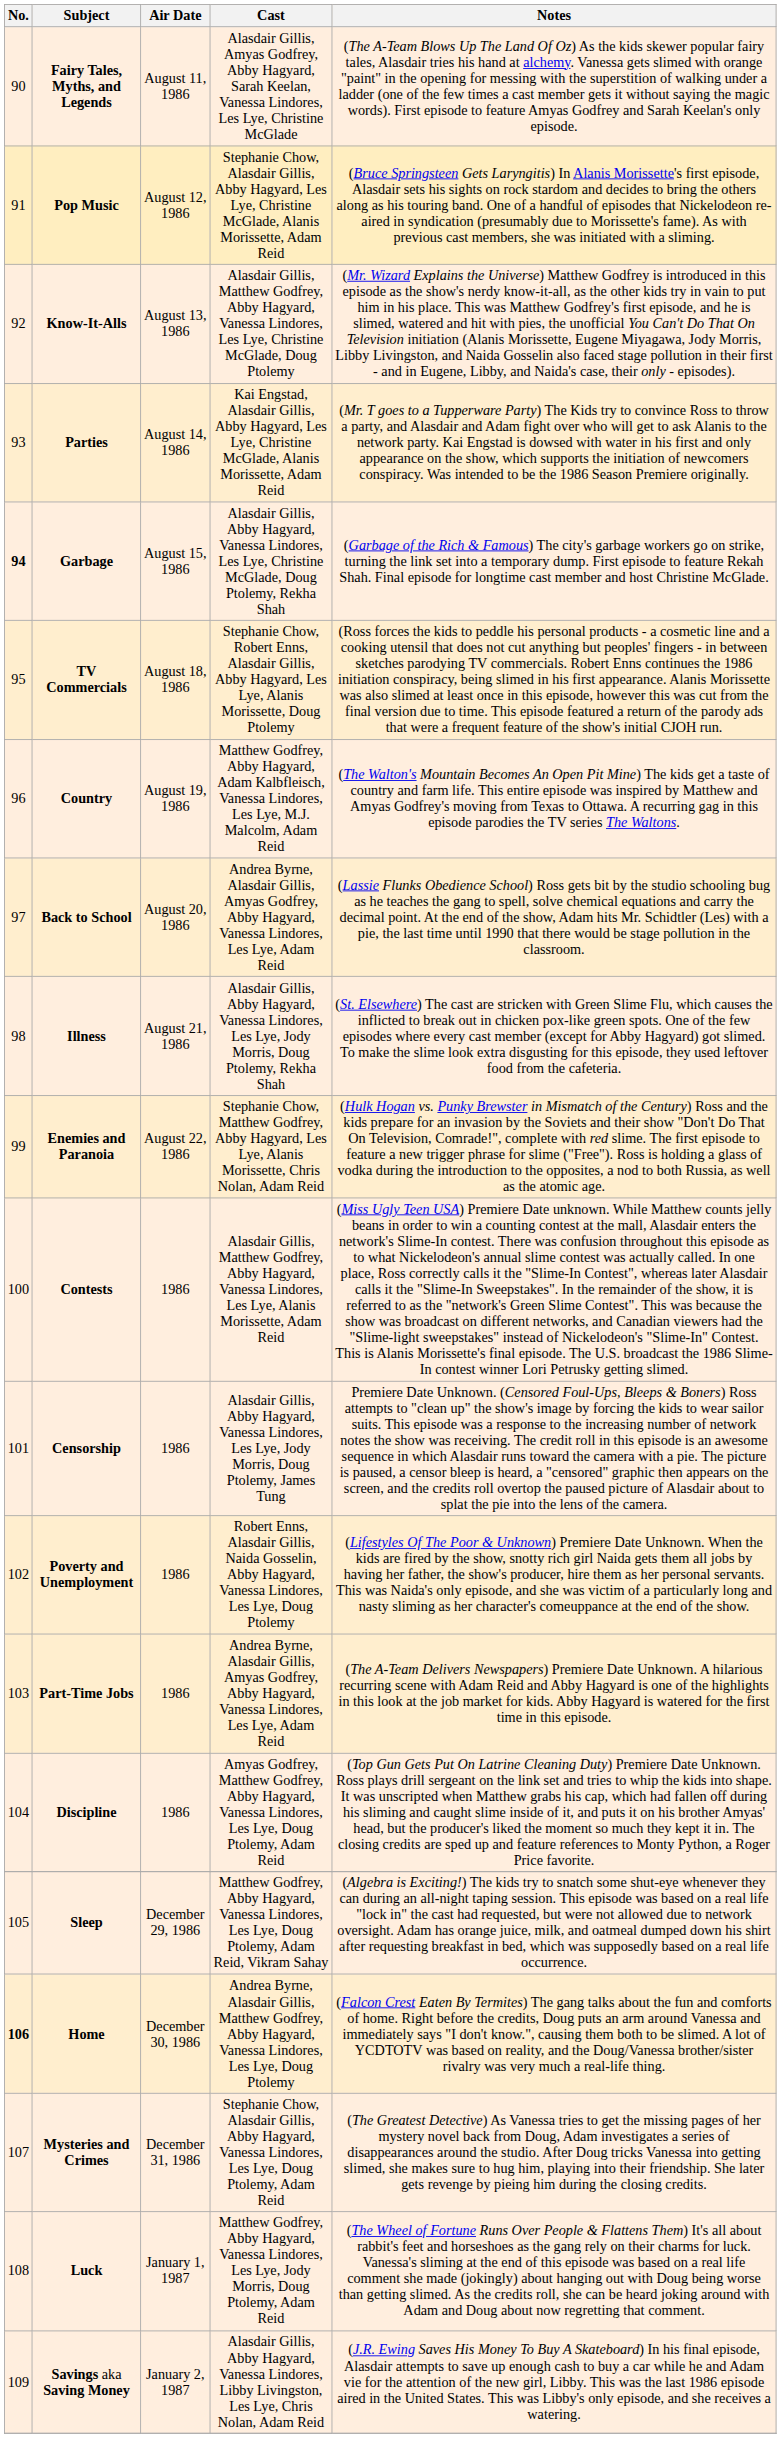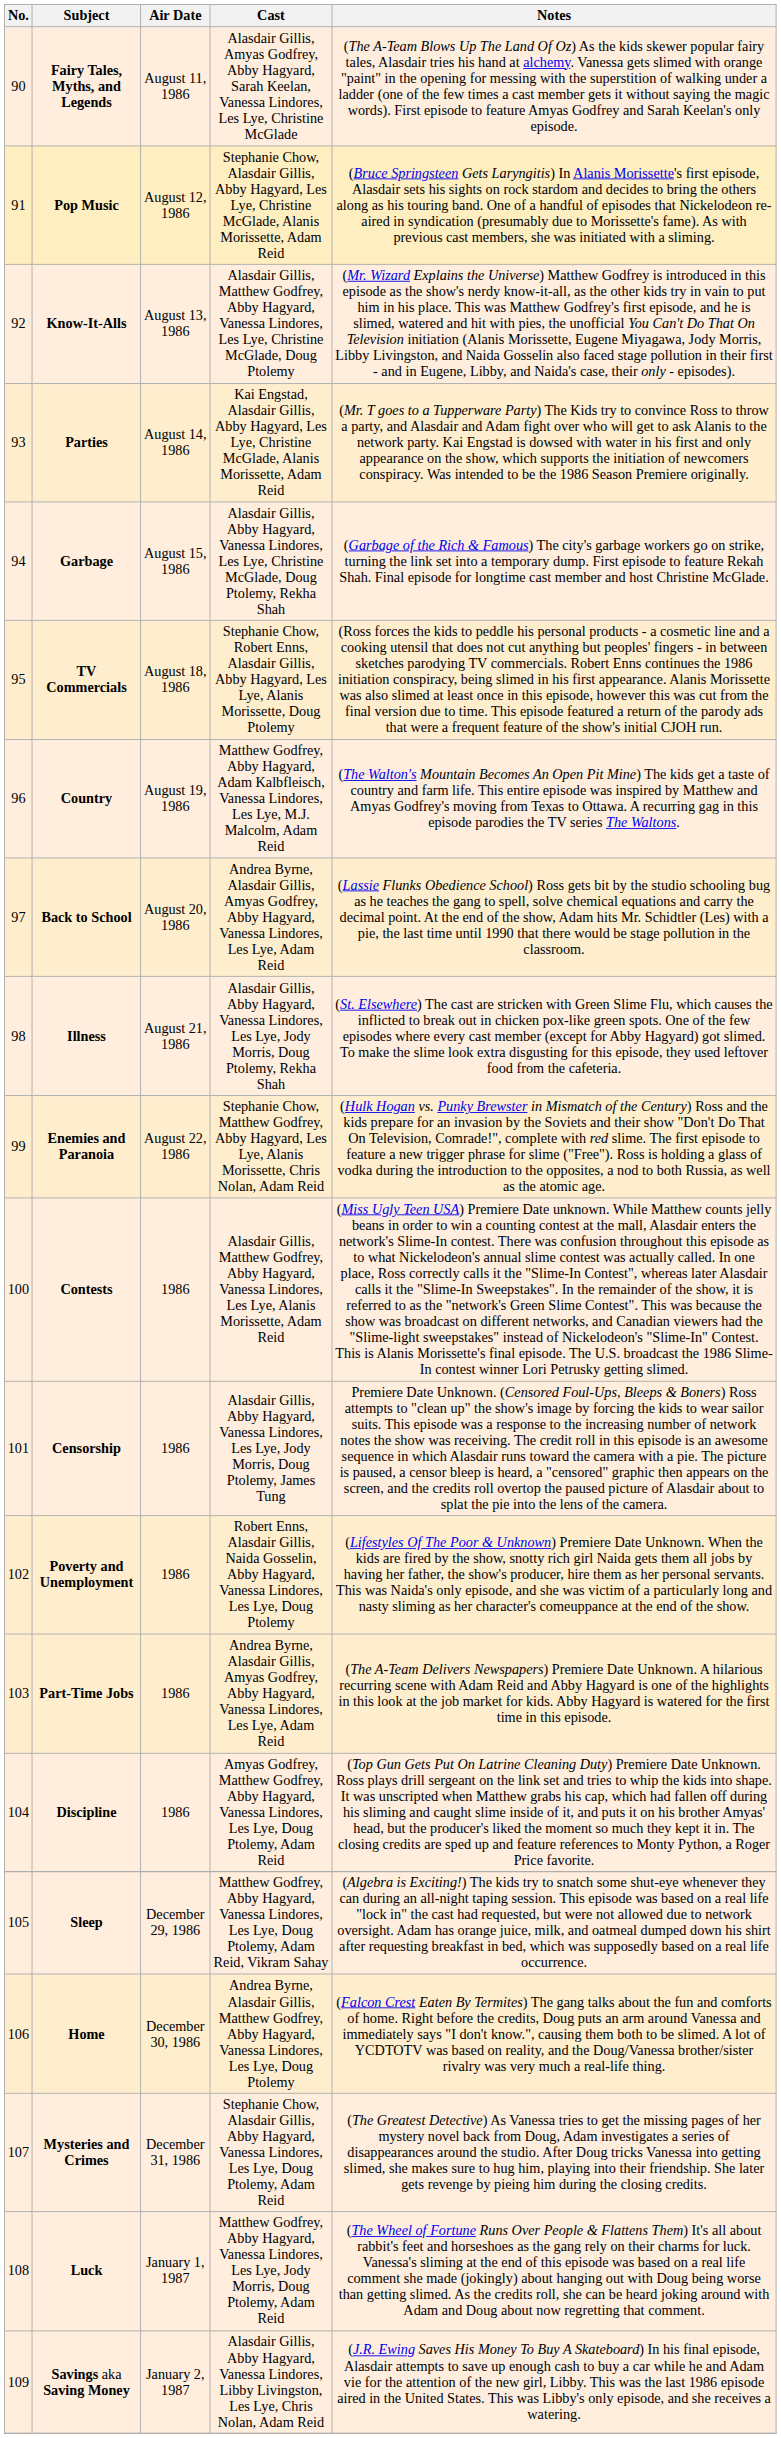(18, 561) bold -> (18, 561) normal
(18, 2033) bold -> (18, 2033) normal
